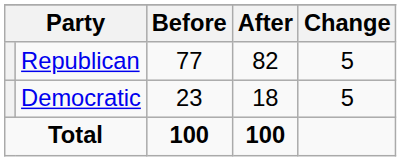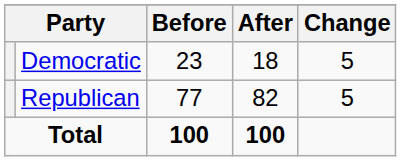rows swapped: (80, 60) <-> (81, 98)
